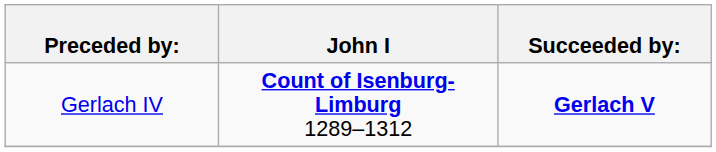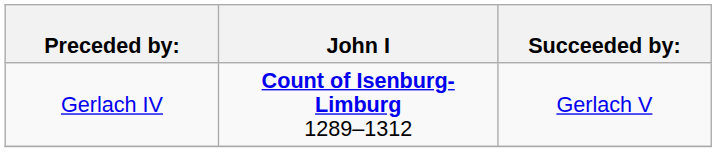(604, 104) bold -> (604, 104) normal
